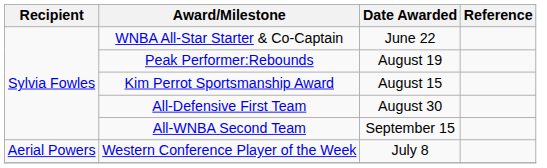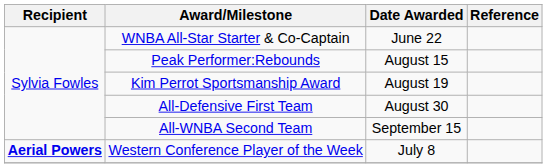(410, 60) August 19 -> (416, 60) August 15
(410, 83) August 15 -> (416, 83) August 19
(52, 151) normal -> (55, 151) bold
